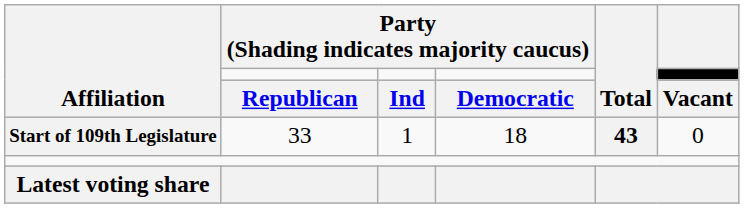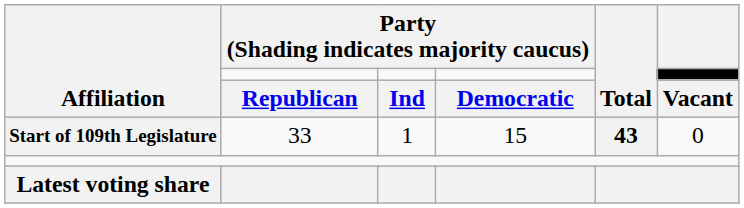(515, 135) 18 -> (515, 135) 15
